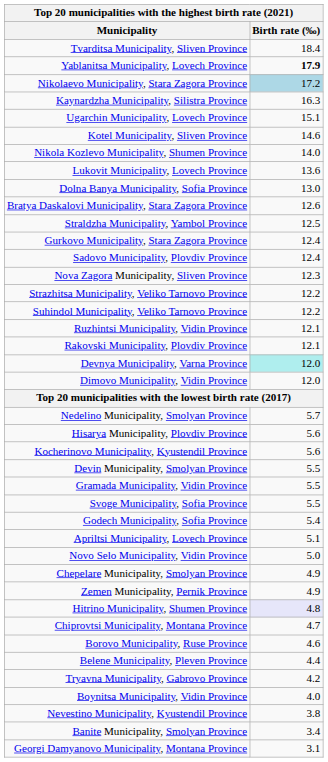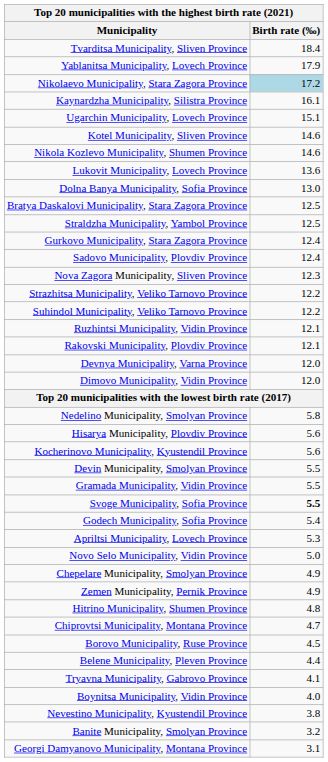(311, 65) bold -> (311, 65) normal
(311, 100) 16.3 -> (311, 100) 16.1
(311, 153) 14.0 -> (311, 153) 14.6
(311, 205) 12.6 -> (311, 205) 12.5
(311, 363) paleturquoise background -> (311, 363) no background
(313, 415) 5.7 -> (313, 415) 5.8
(313, 503) normal -> (313, 503) bold
(313, 538) 5.1 -> (313, 538) 5.3
(313, 608) lavender background -> (313, 608) no background
(313, 643) 4.6 -> (313, 643) 4.5
(313, 678) 4.2 -> (313, 678) 4.1
(313, 731) 3.4 -> (313, 731) 3.2
